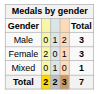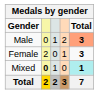(81, 40) no background -> (81, 40) lightsalmon background
(46, 68) normal -> (46, 68) bold
(81, 68) no background -> (81, 68) paleturquoise background
